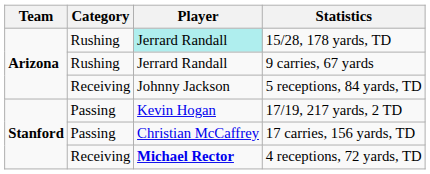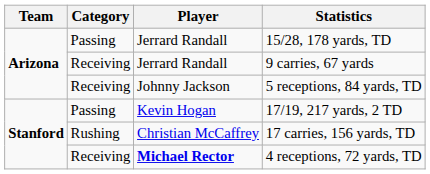(95, 40) Rushing -> (93, 40) Passing
(182, 40) paleturquoise background -> (182, 40) no background
(95, 63) Rushing -> (100, 63) Receiving
(93, 133) Passing -> (95, 133) Rushing
